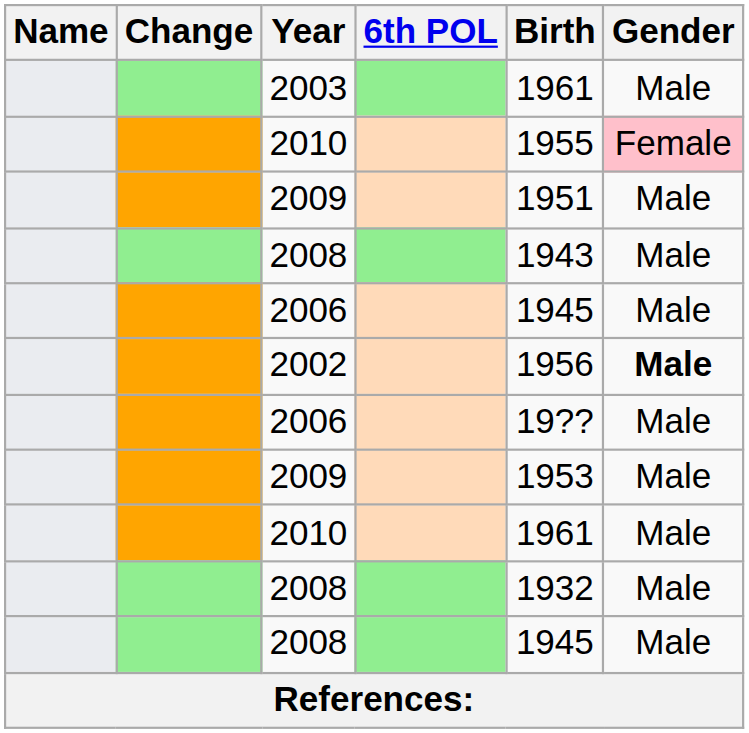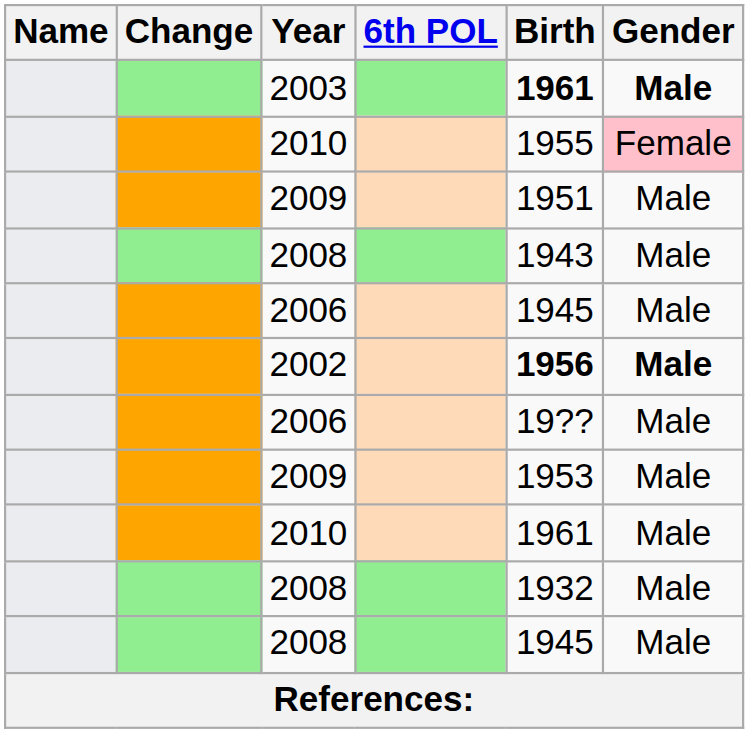(555, 87) normal -> (555, 87) bold
(673, 87) normal -> (673, 87) bold
(555, 365) normal -> (555, 365) bold
